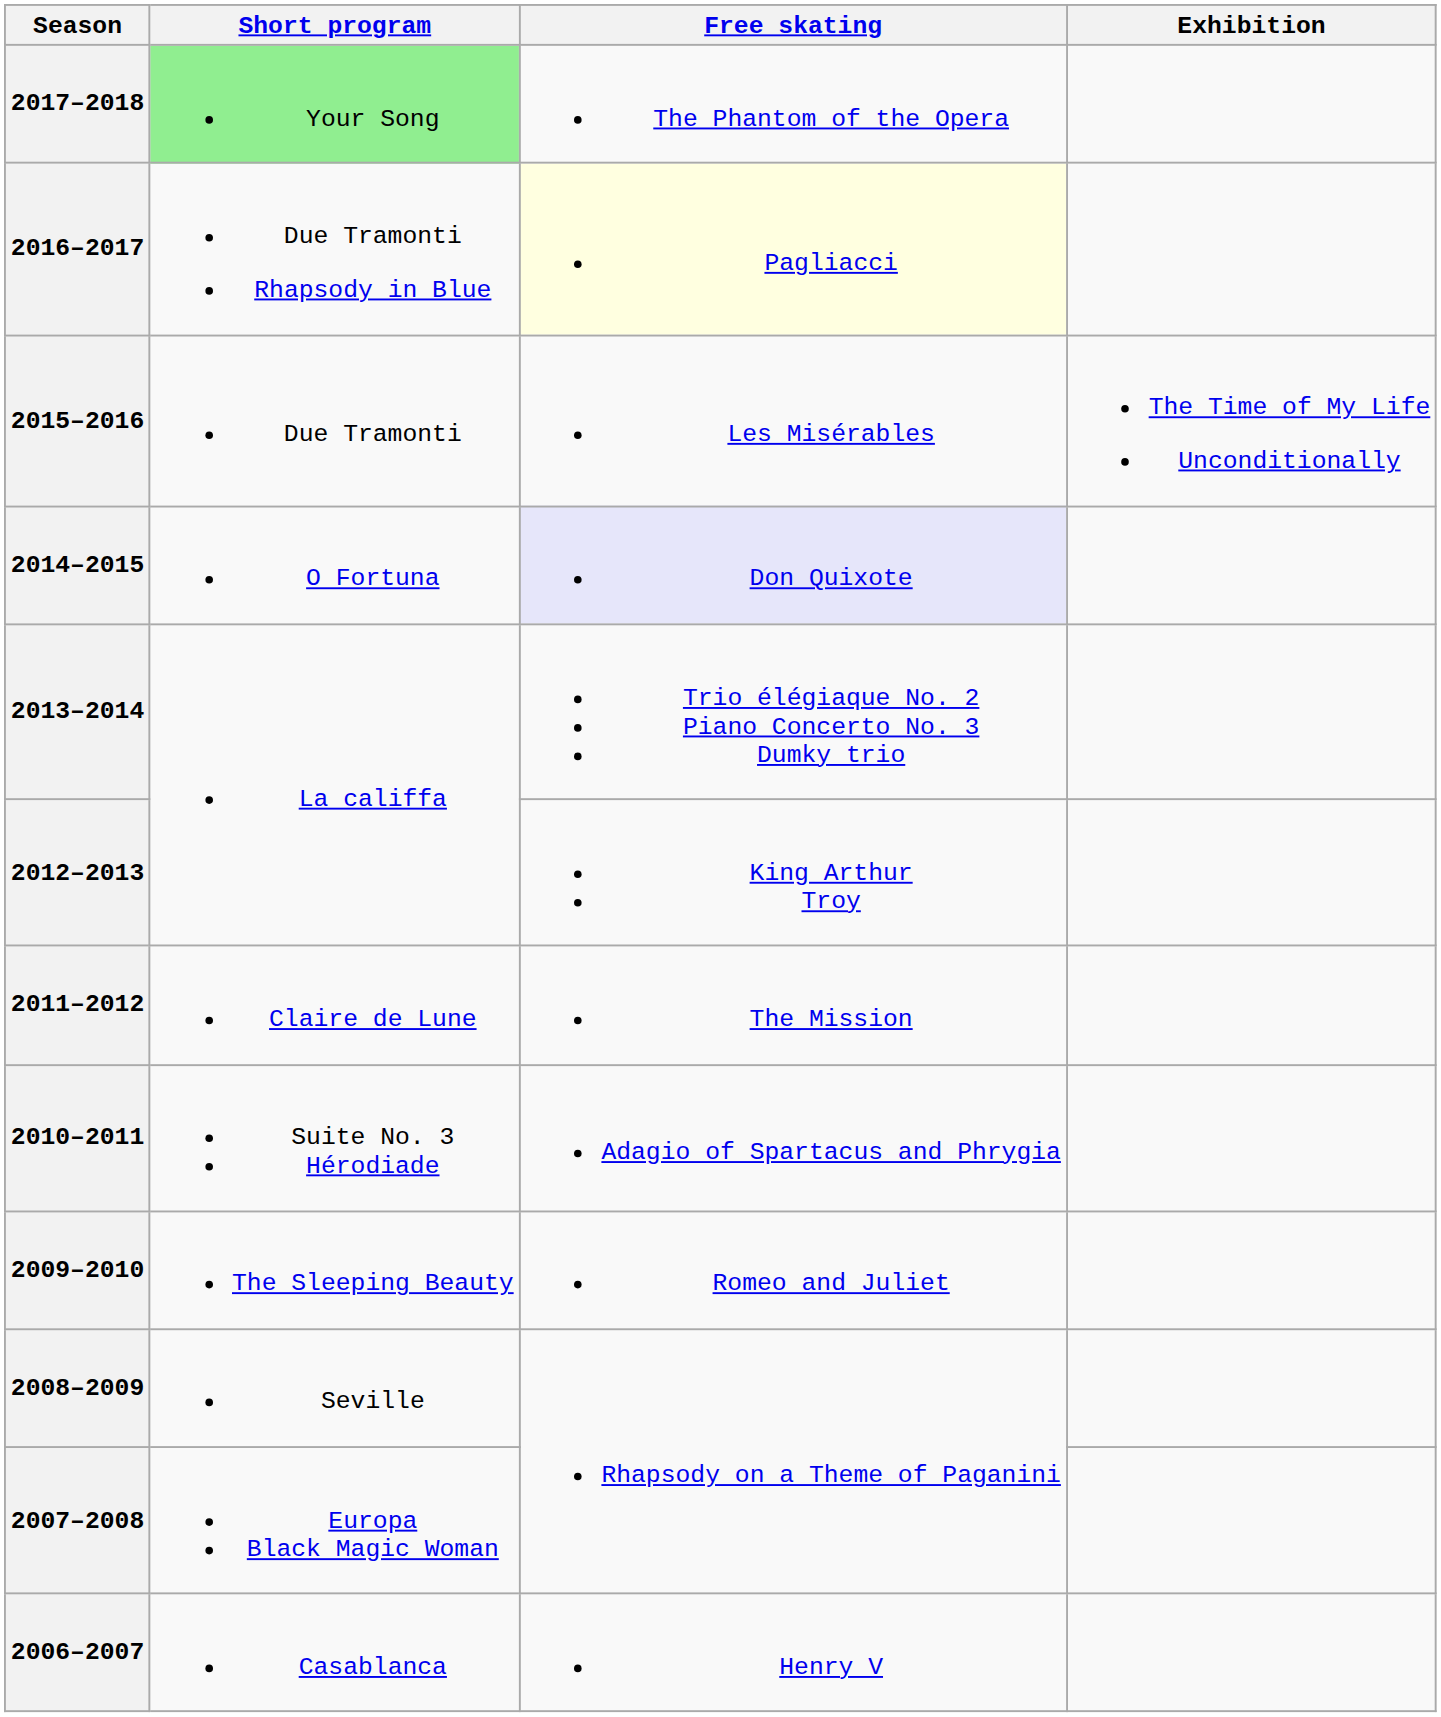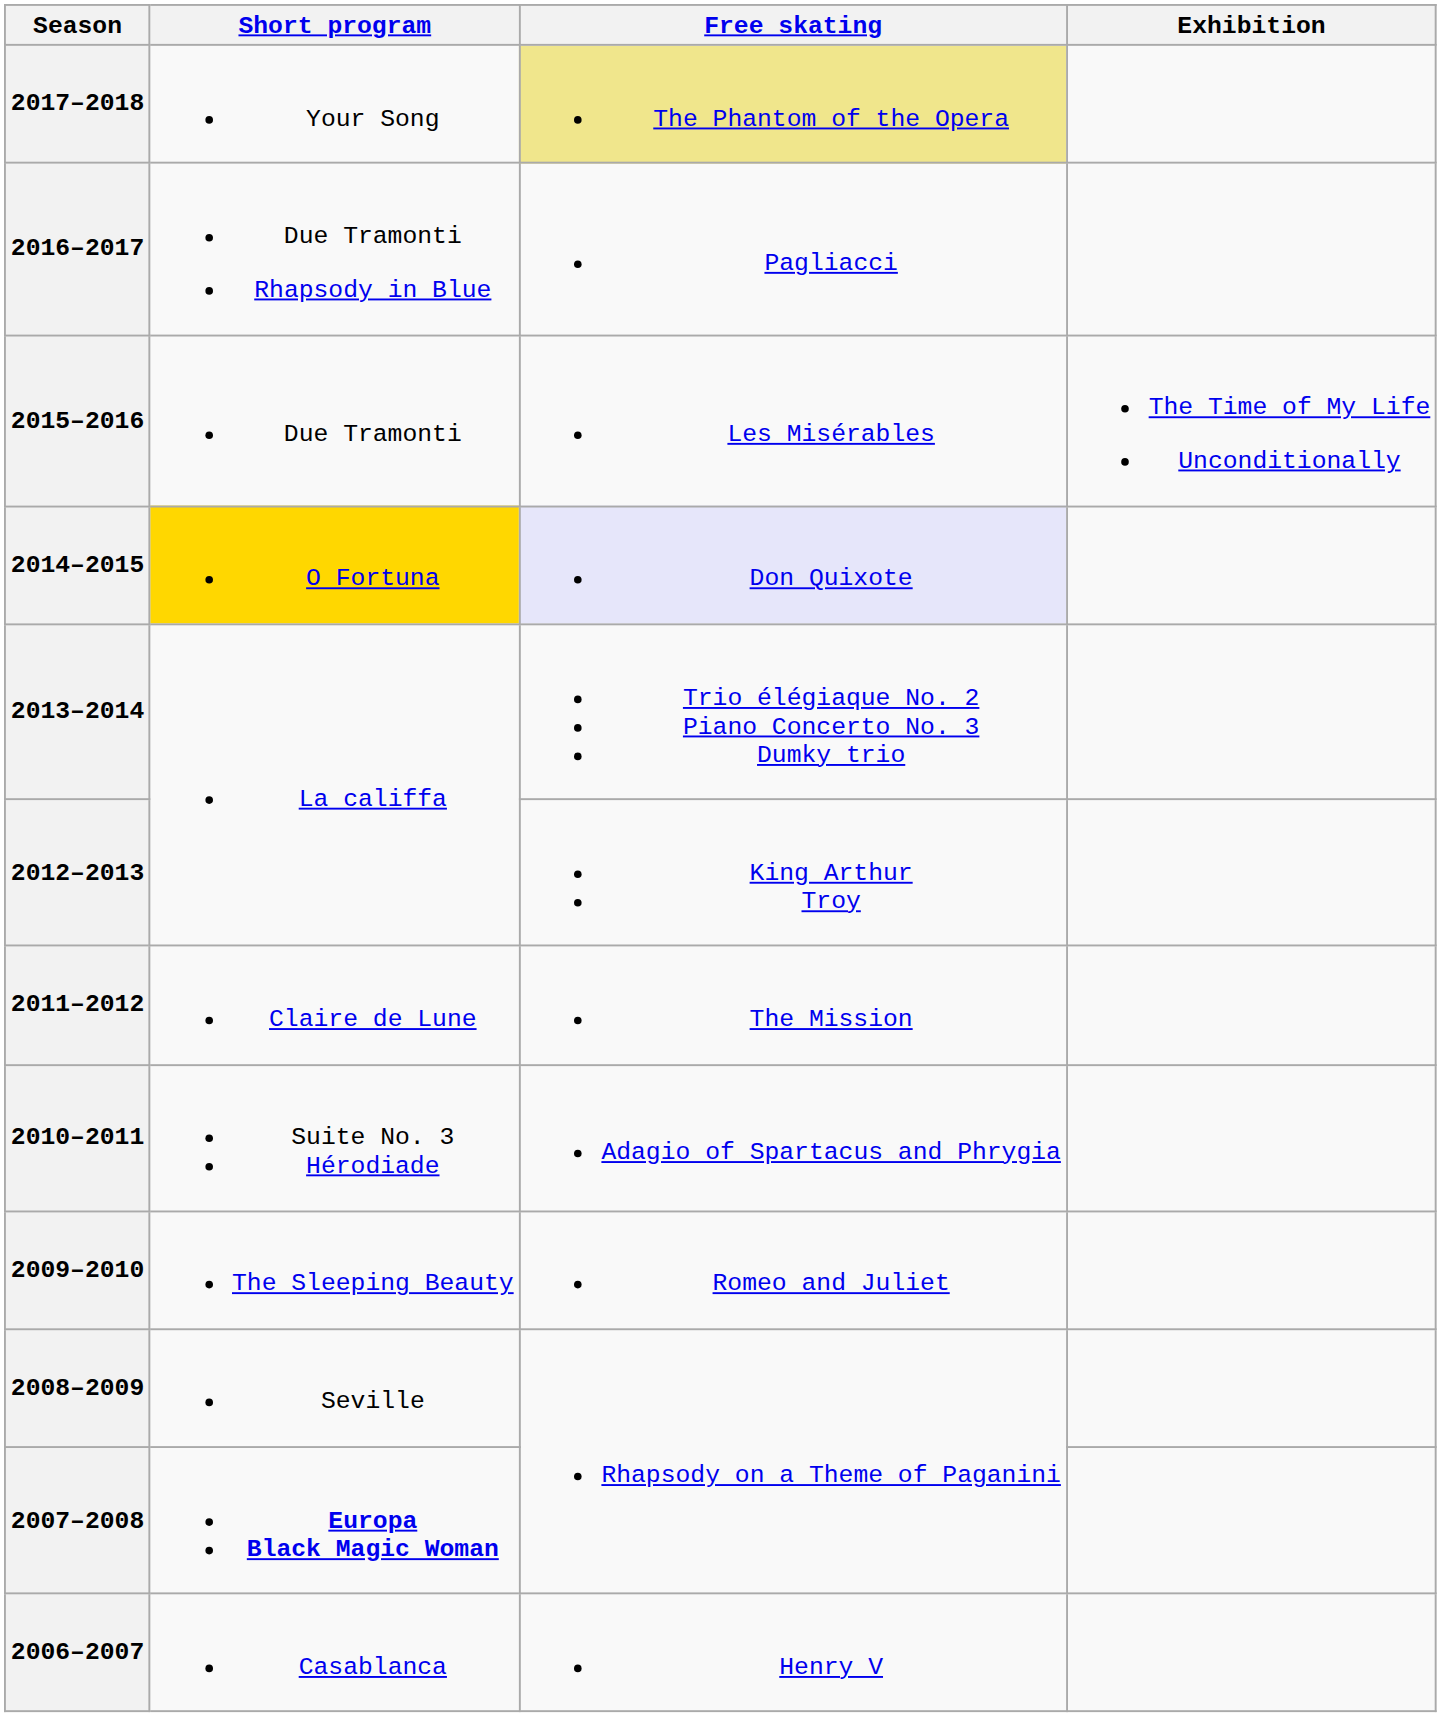(335, 119) lightgreen background -> (335, 119) no background
(793, 119) no background -> (793, 119) khaki background
(793, 263) lightyellow background -> (793, 263) no background
(335, 579) no background -> (335, 579) gold background
(335, 1535) normal -> (335, 1535) bold
